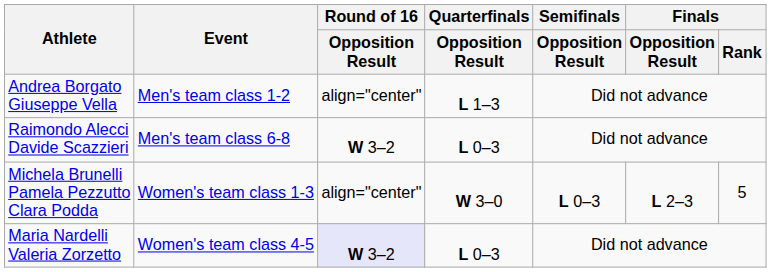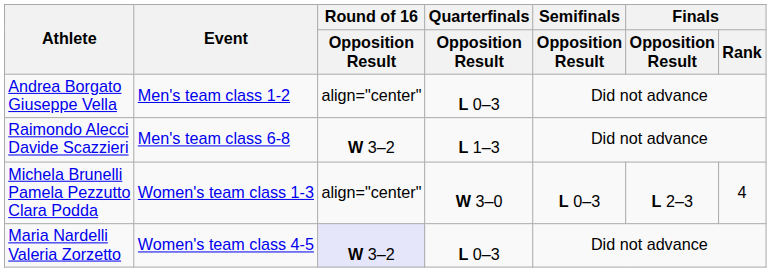(479, 104) L 1–3 -> (479, 104) L 0–3
(479, 148) L 0–3 -> (479, 148) L 1–3
(742, 192) 5 -> (742, 192) 4
